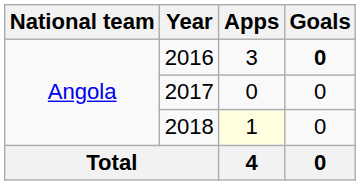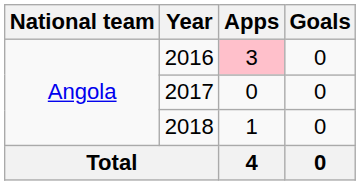(252, 57) no background -> (252, 57) pink background
(320, 57) bold -> (320, 57) normal
(252, 127) lightyellow background -> (252, 127) no background
